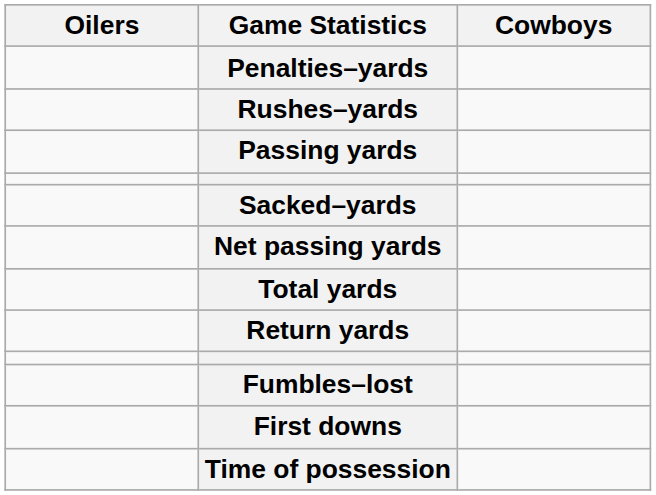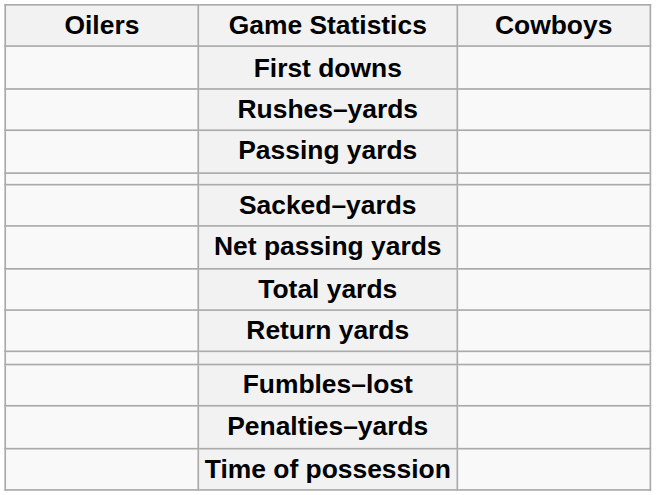rows swapped: (102, 427) <-> (102, 68)
